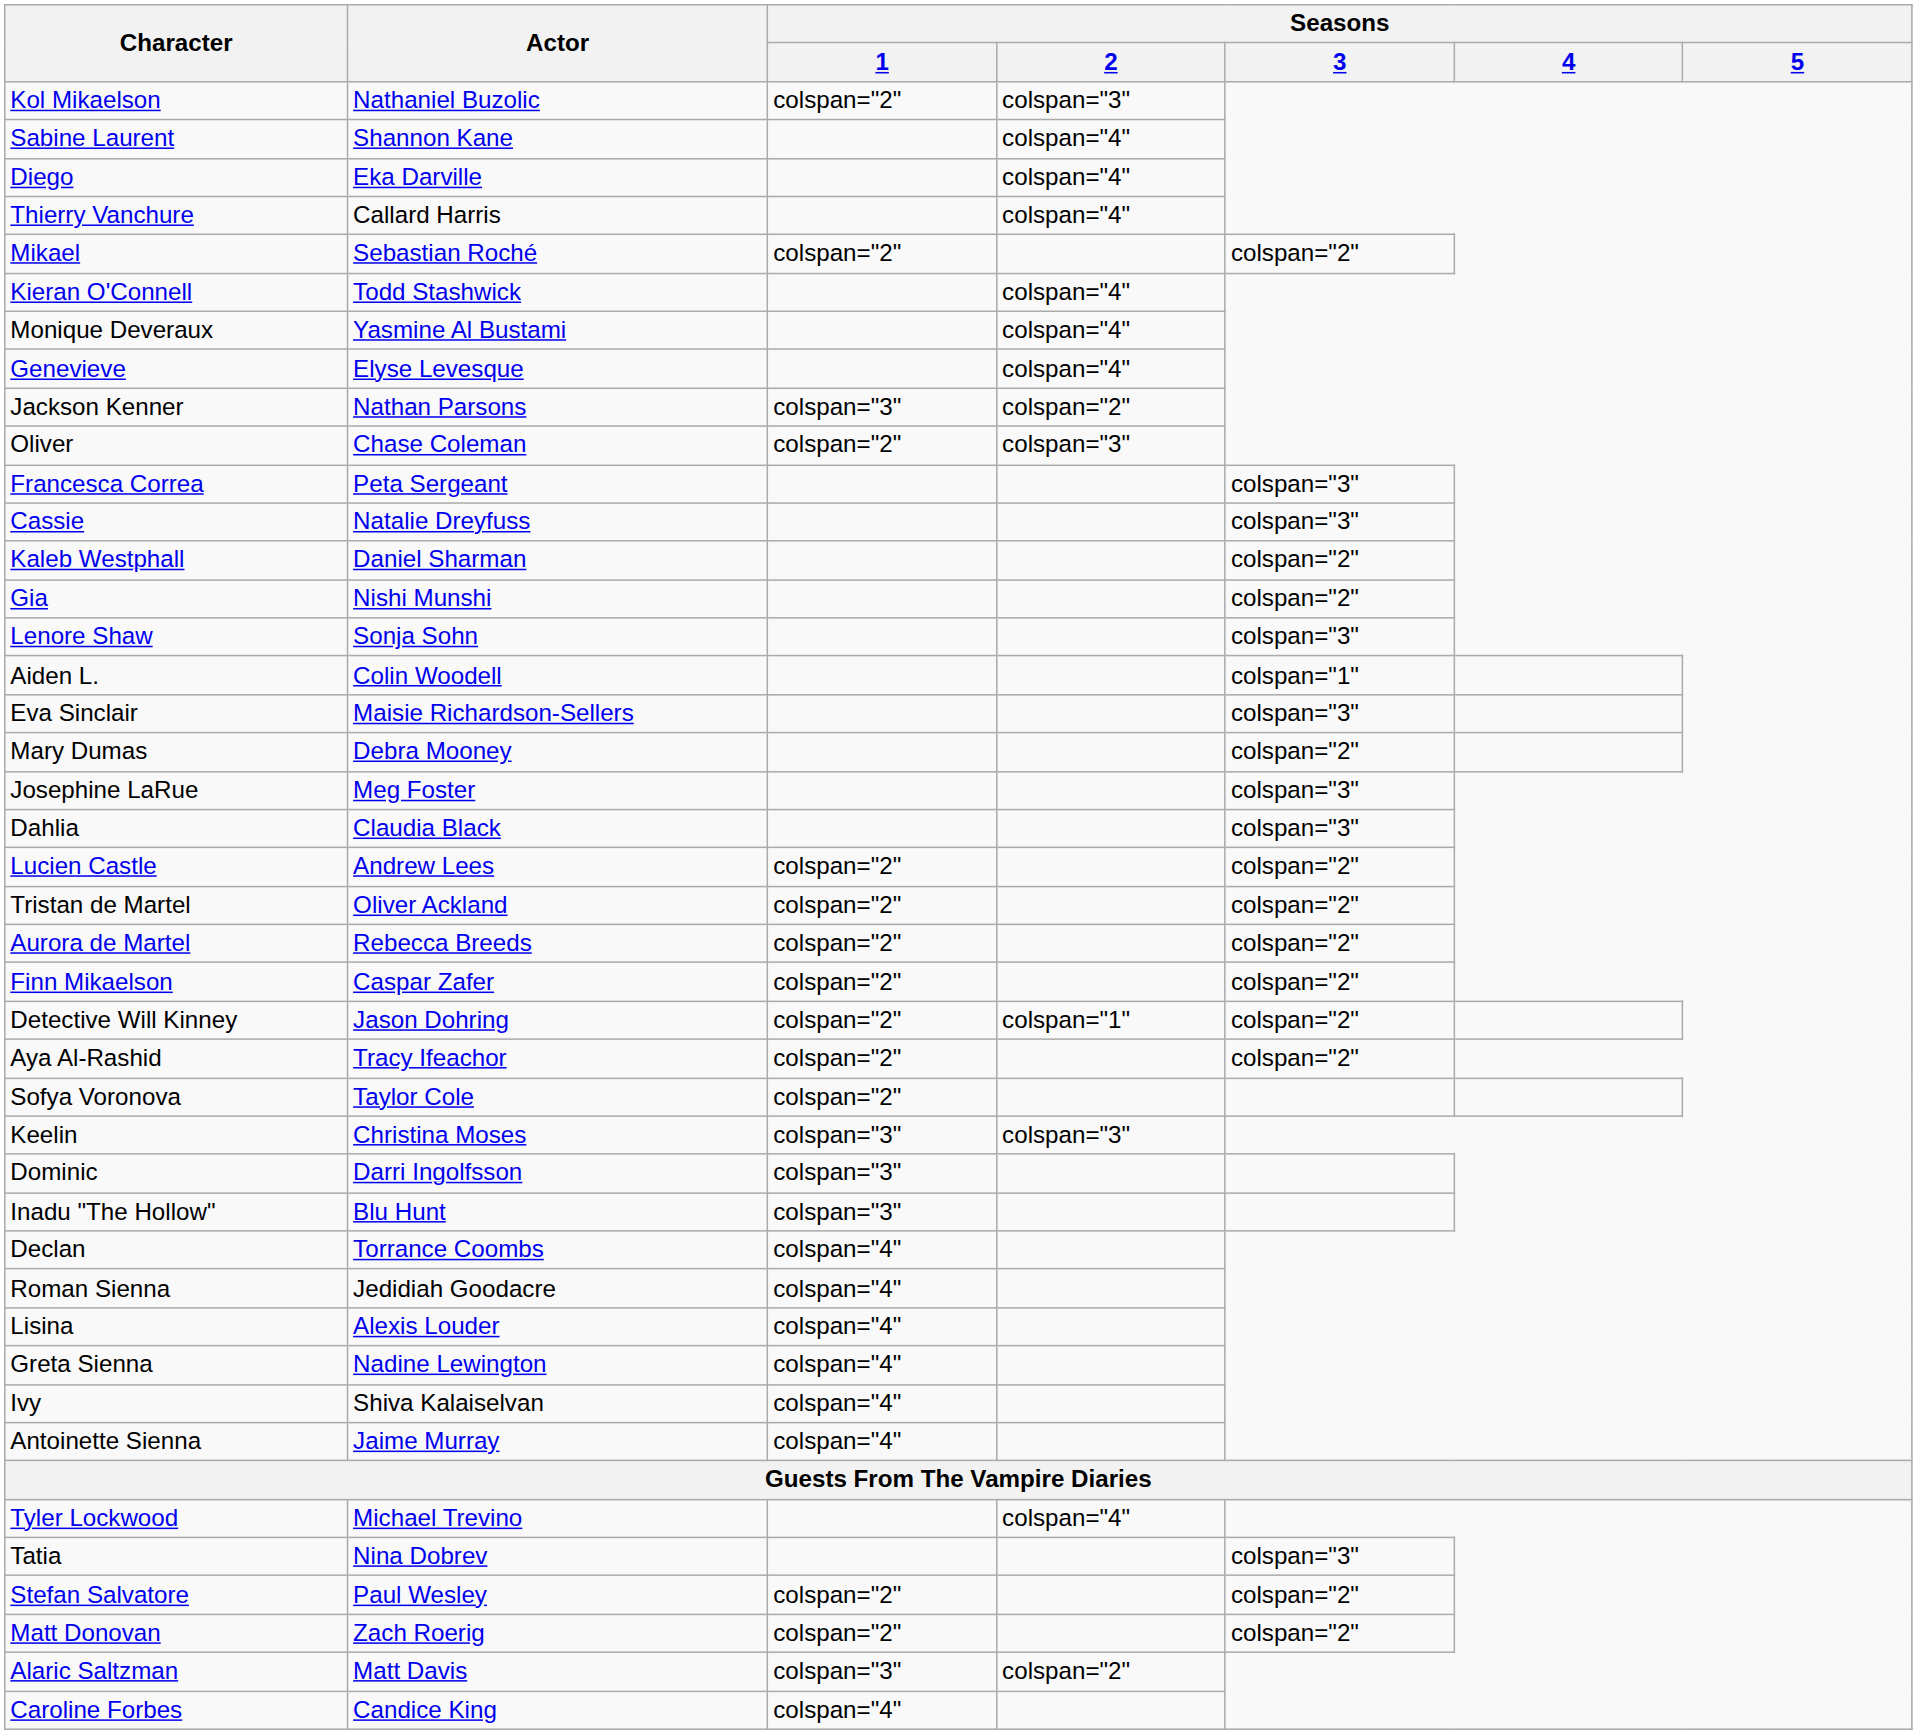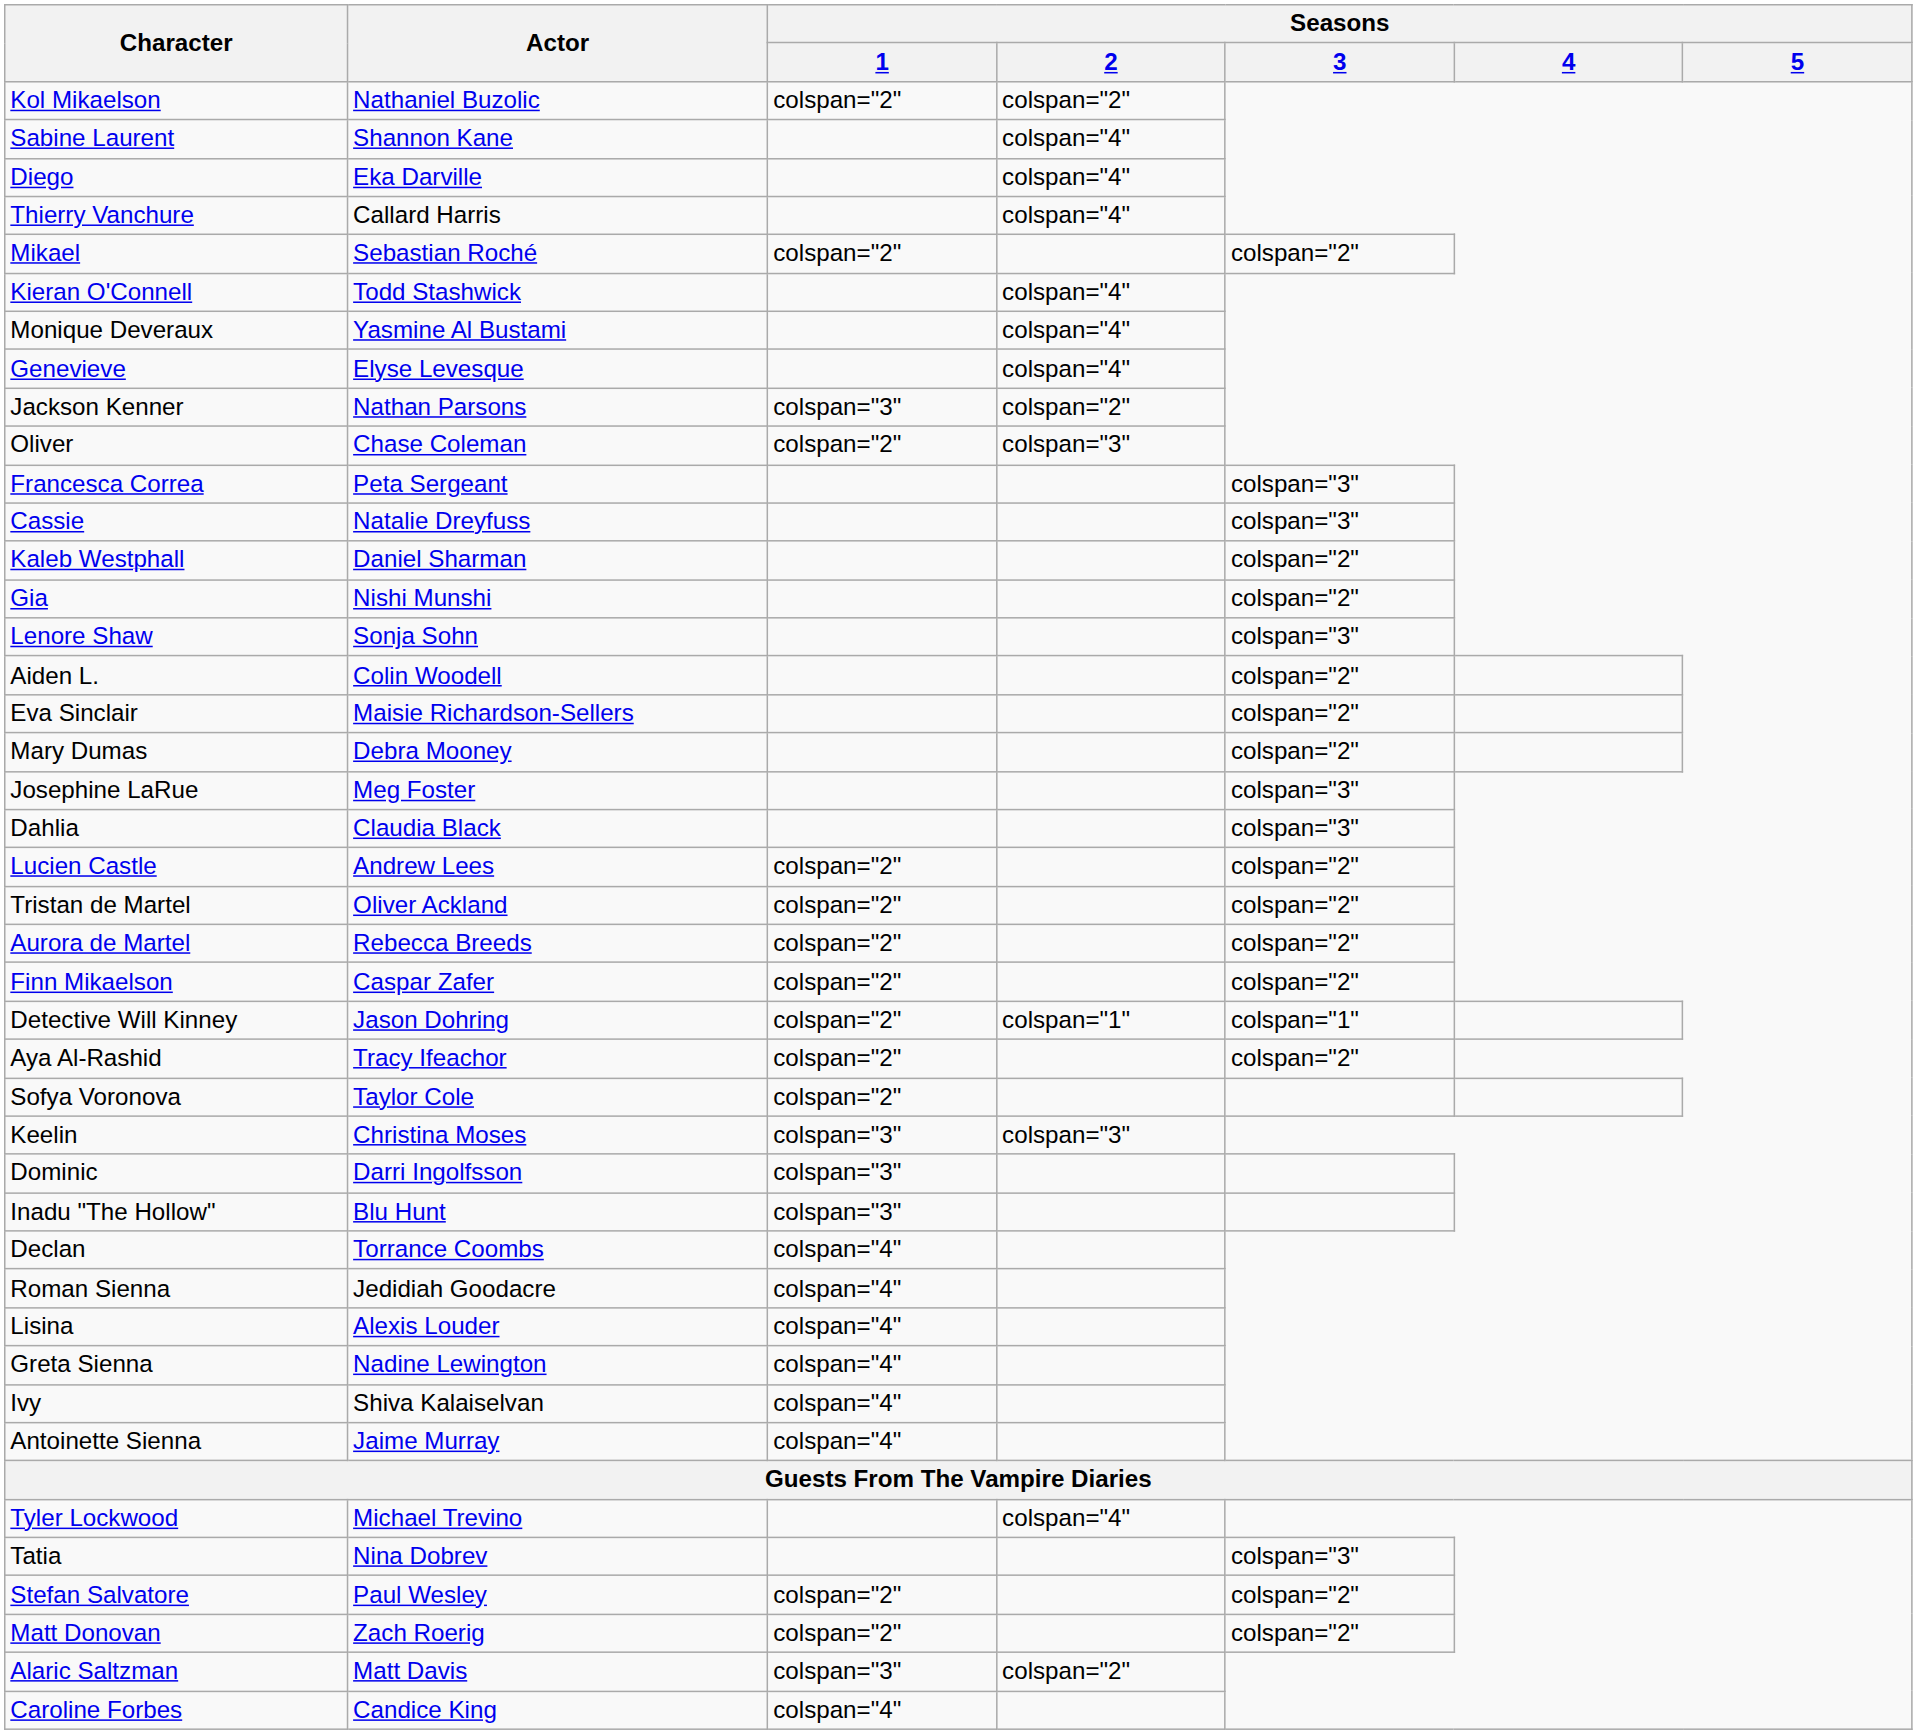(1066, 100) colspan="3" -> (1066, 100) colspan="2"
(1295, 675) colspan="1" -> (1295, 675) colspan="2"
(1295, 713) colspan="3" -> (1295, 713) colspan="2"
(1295, 1019) colspan="2" -> (1295, 1019) colspan="1"
